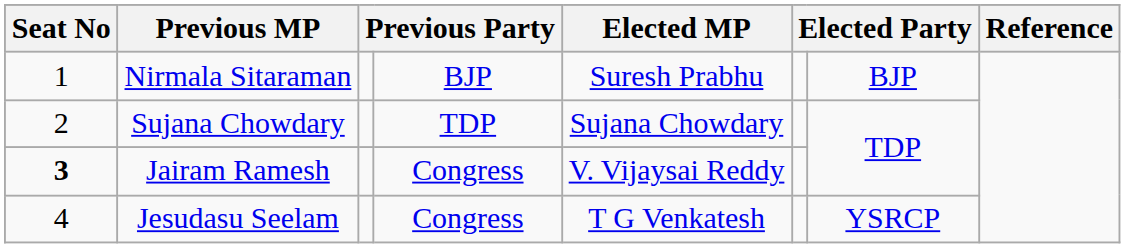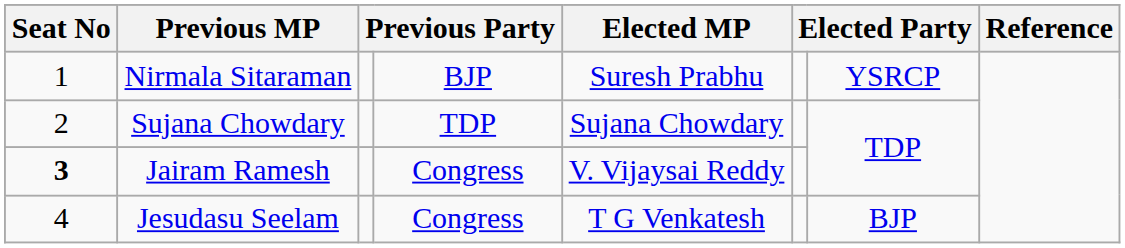(893, 75) BJP -> (893, 75) YSRCP
(893, 218) YSRCP -> (893, 218) BJP
